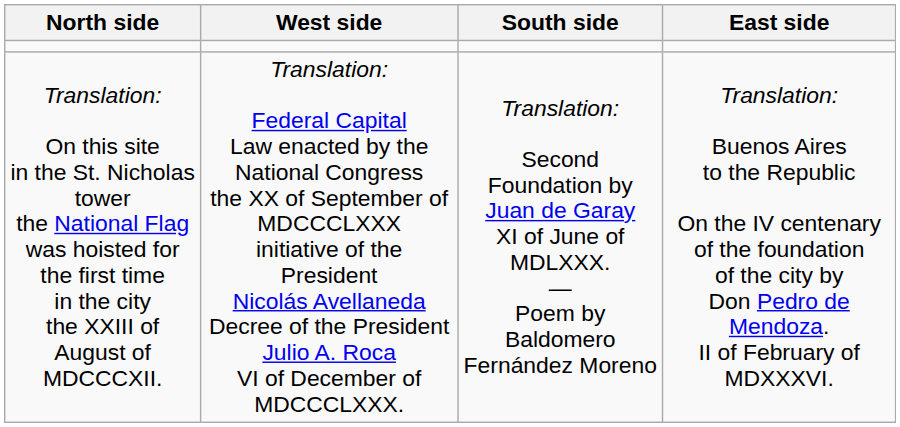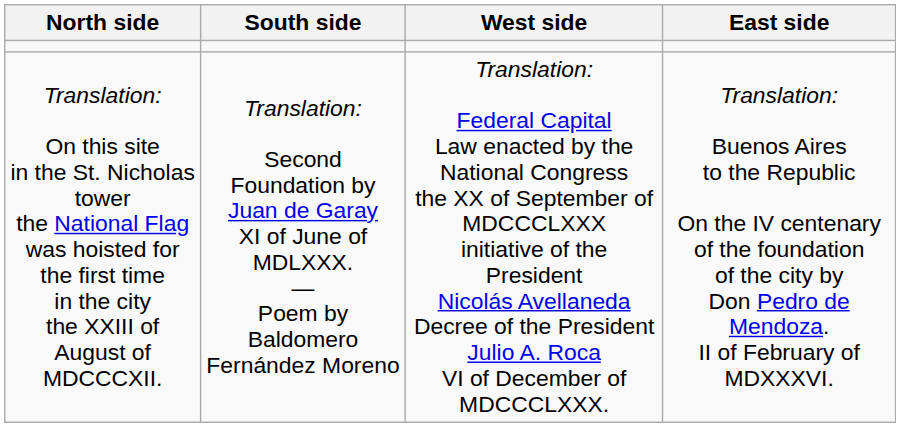columns swapped: (329, 22) <-> (560, 22)
